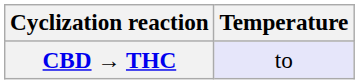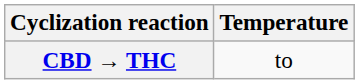(284, 59) lavender background -> (284, 59) no background
